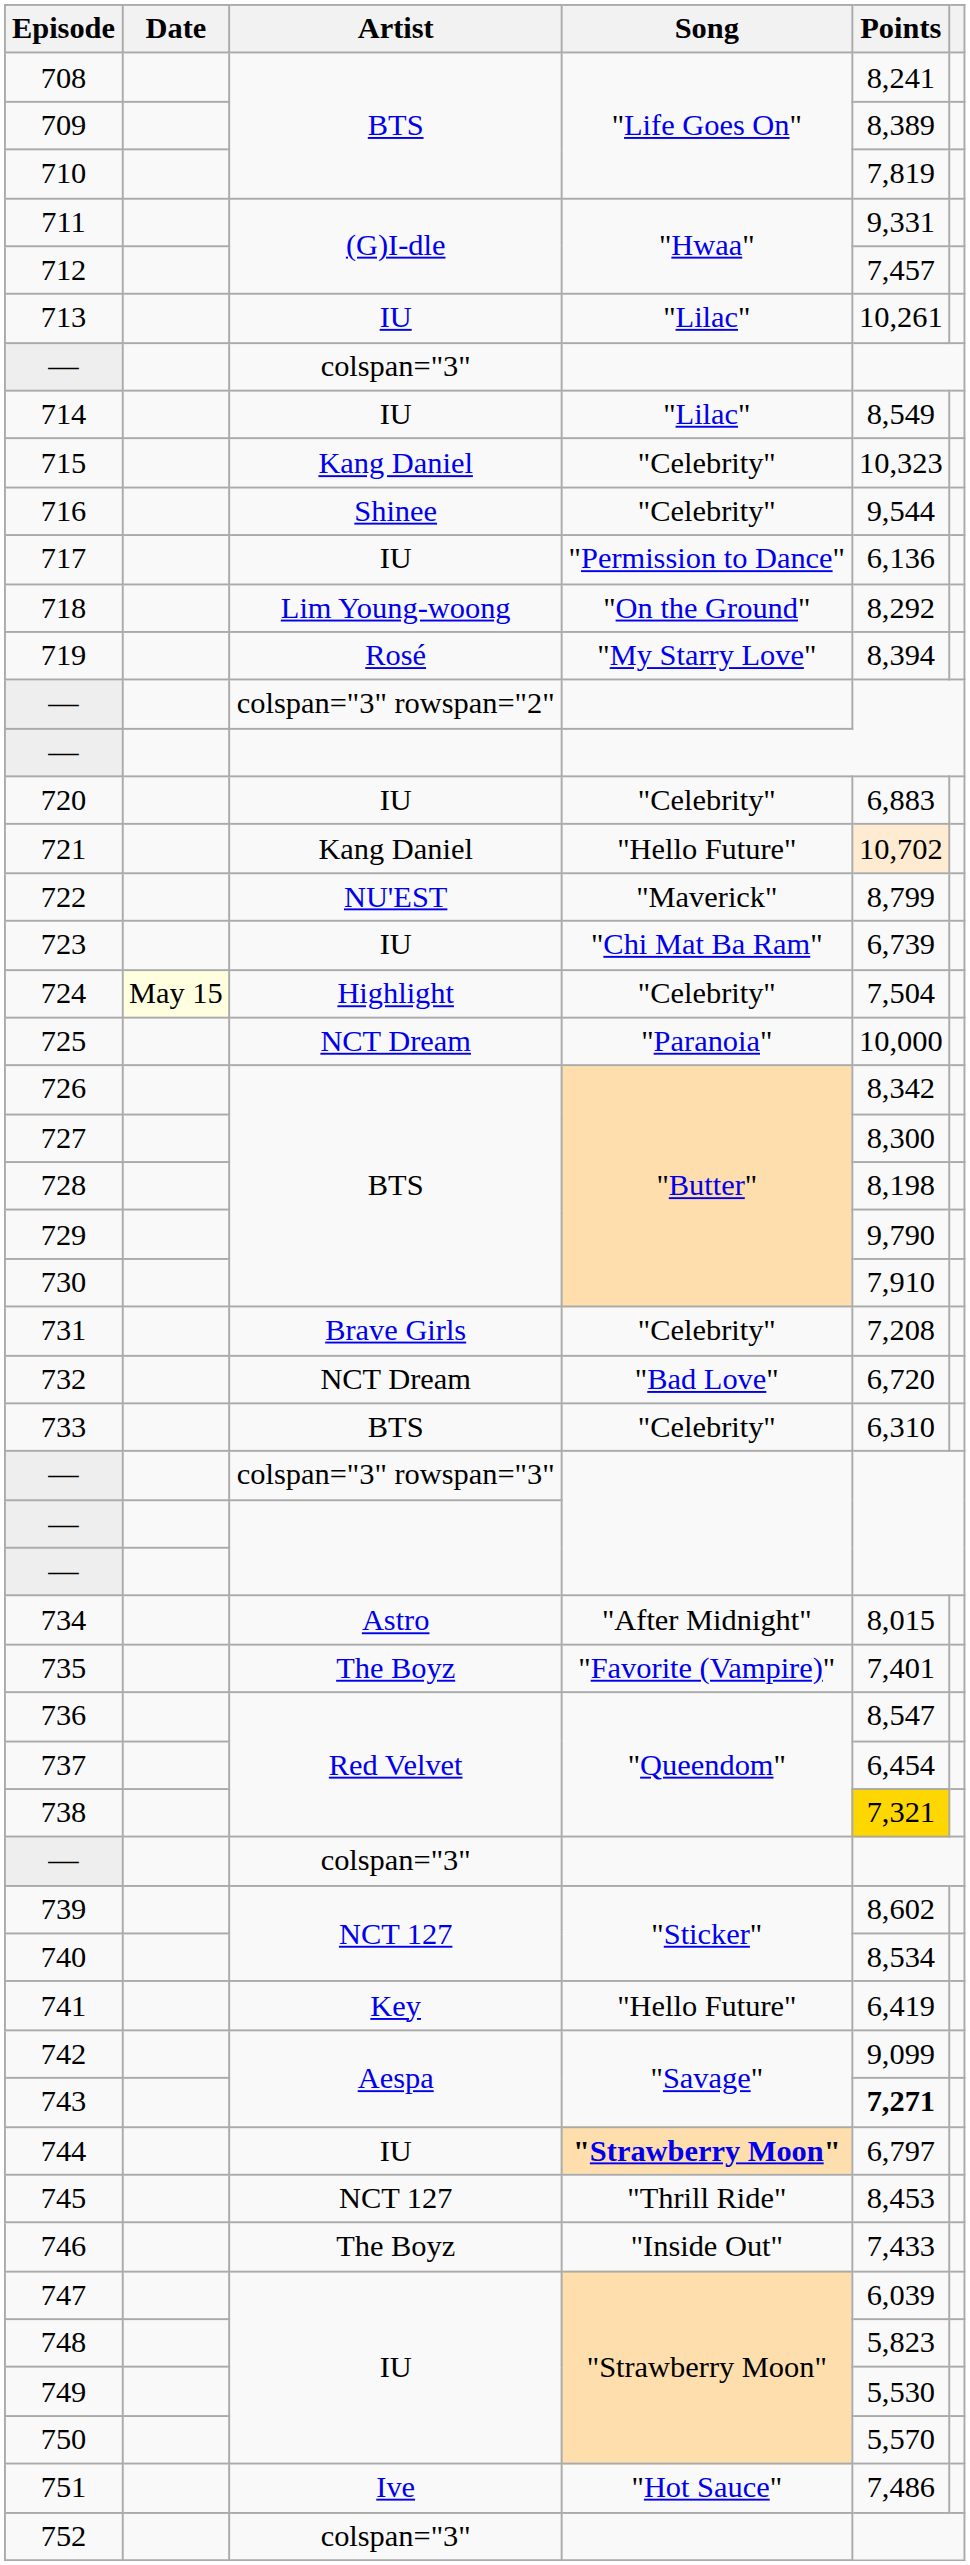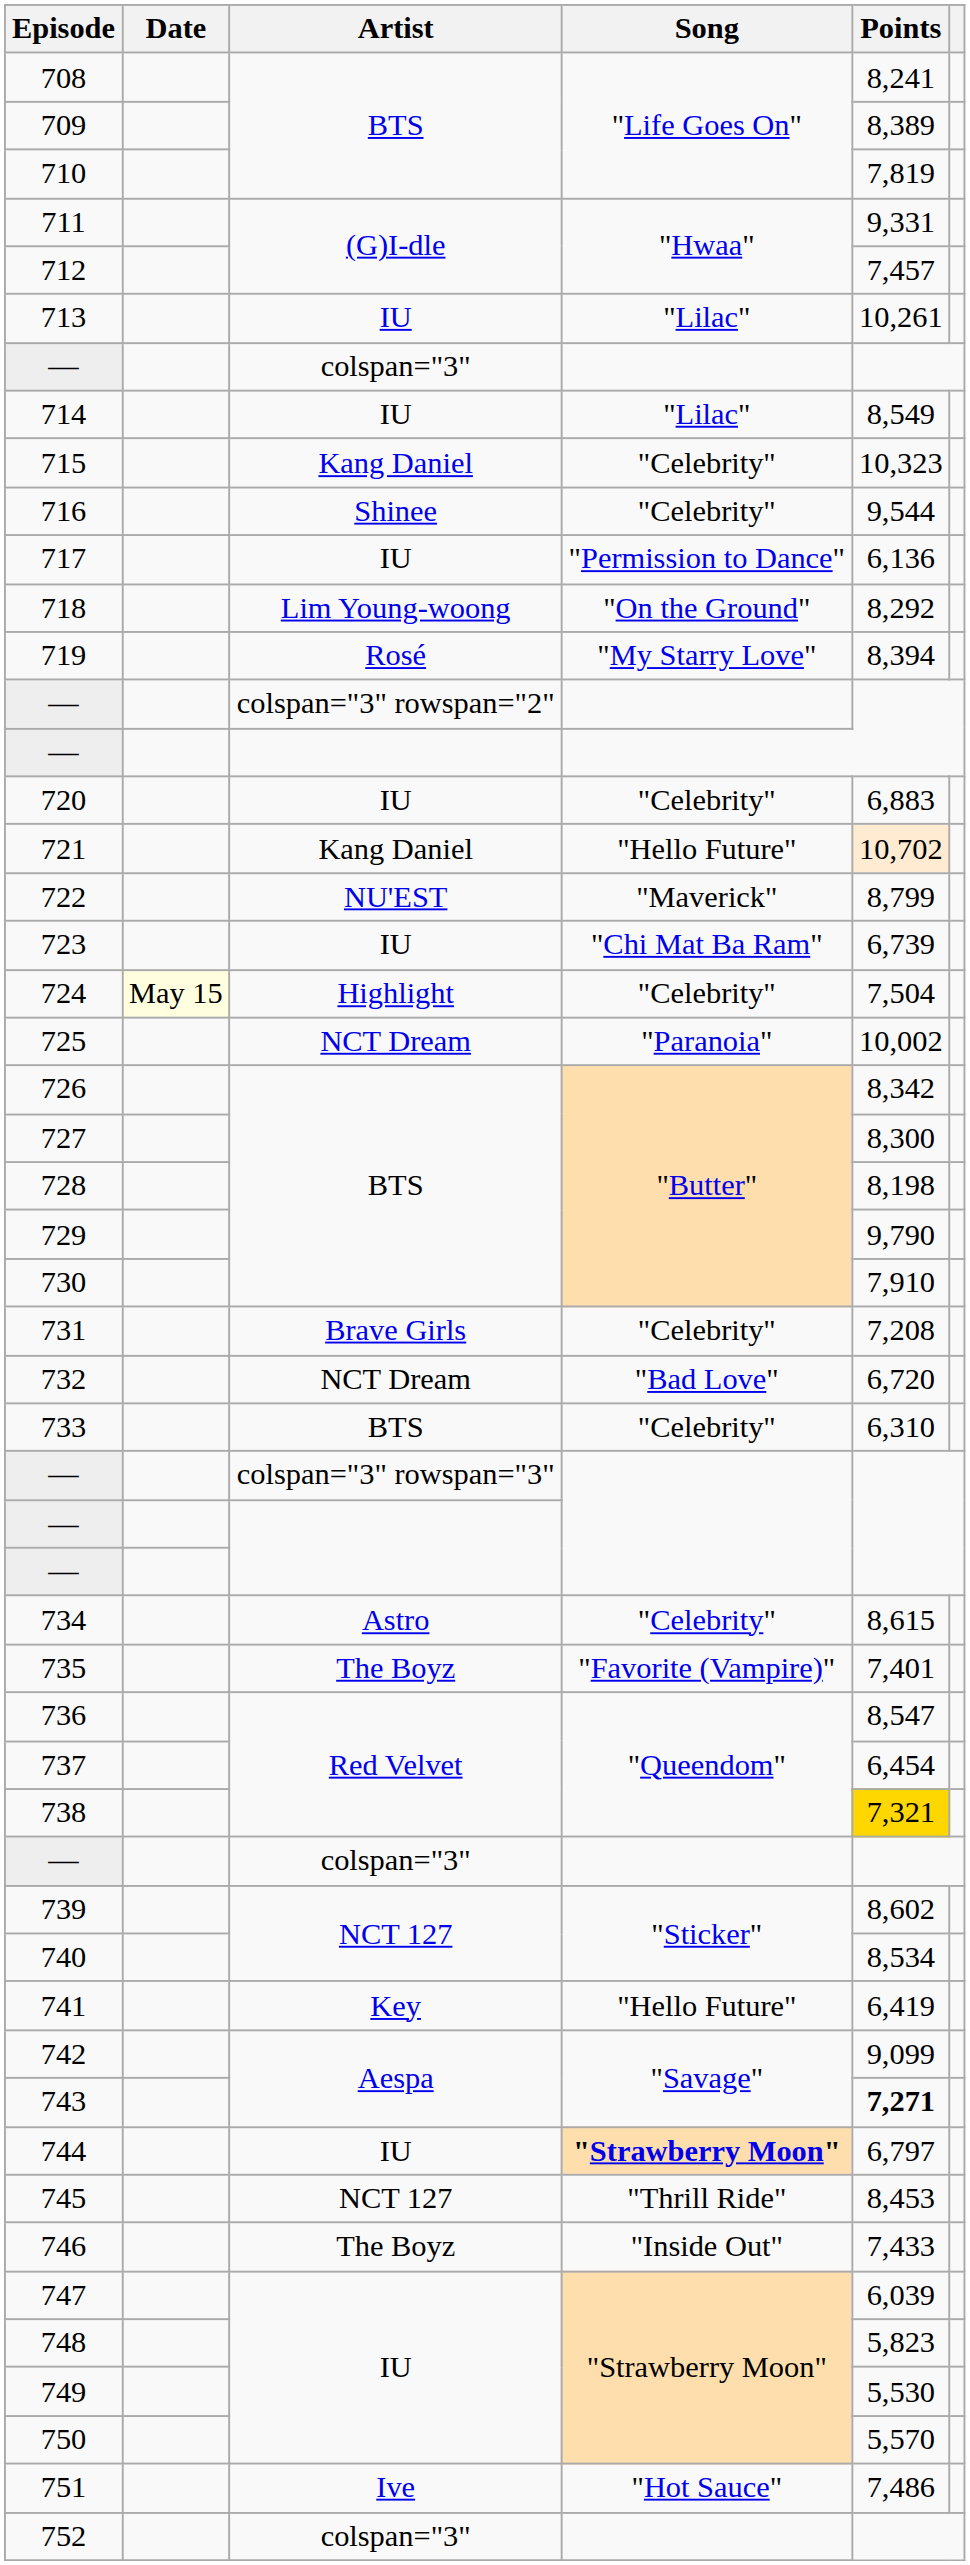(901, 1041) 10,000 -> (901, 1041) 10,002
(707, 1619) "After Midnight" -> (707, 1619) "Celebrity"
(901, 1619) 8,015 -> (901, 1619) 8,615
